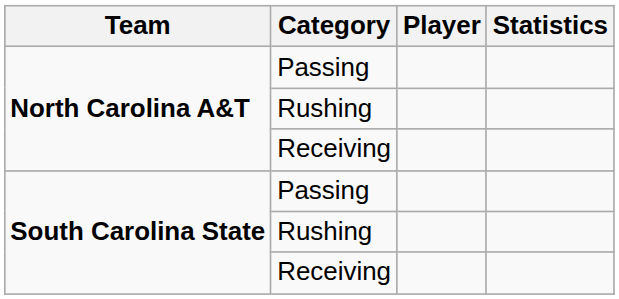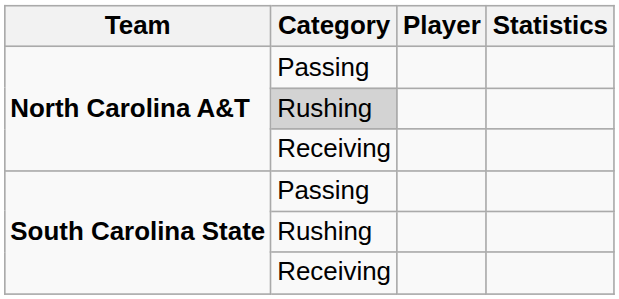(325, 108) no background -> (325, 108) lightgrey background
